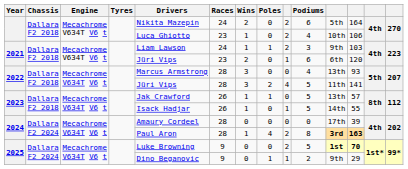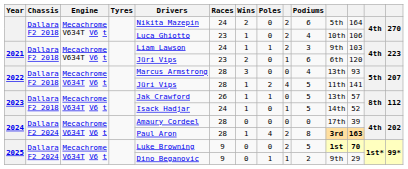(246, 85) 3 -> (246, 85) 1
(223, 109) 26 -> (223, 109) 24
(356, 109) 55 -> (356, 109) 52
